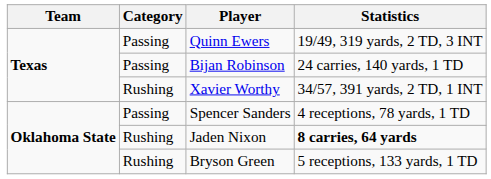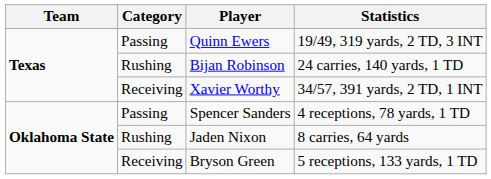(146, 64) Passing -> (146, 64) Rushing
(148, 89) Rushing -> (152, 89) Receiving
(357, 137) bold -> (353, 137) normal
(148, 161) Rushing -> (152, 161) Receiving
